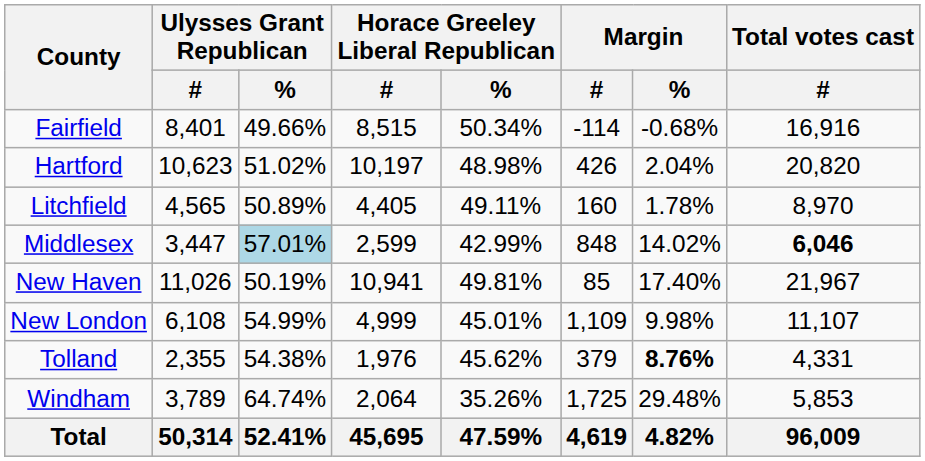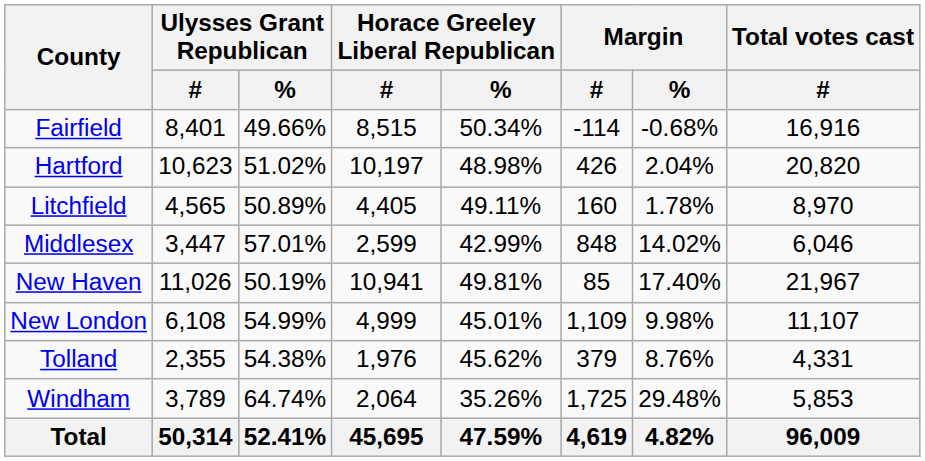(285, 243) lightblue background -> (285, 243) no background
(823, 243) bold -> (823, 243) normal
(680, 359) bold -> (680, 359) normal
